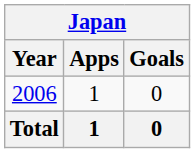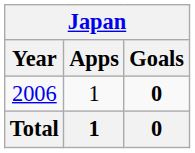(157, 93) normal -> (157, 93) bold
